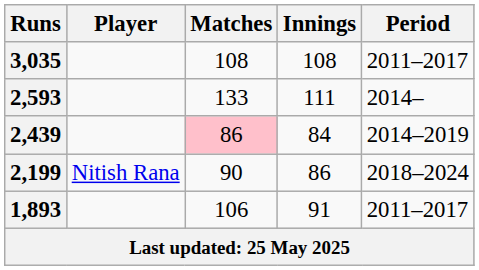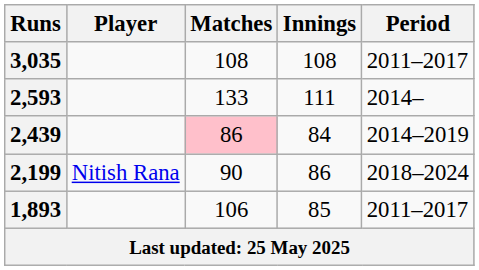(319, 209) 91 -> (319, 209) 85
